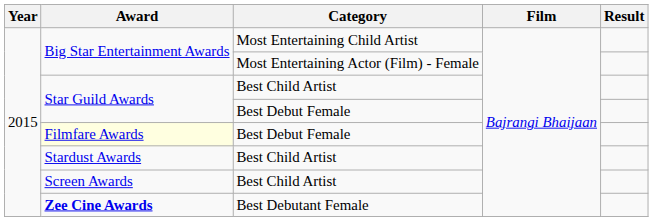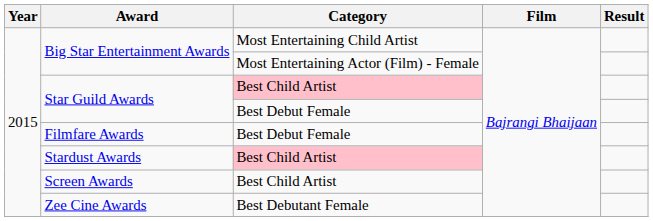(286, 87) no background -> (286, 87) pink background
(94, 134) lightyellow background -> (94, 134) no background
(286, 157) no background -> (286, 157) pink background
(99, 205) bold -> (95, 205) normal
